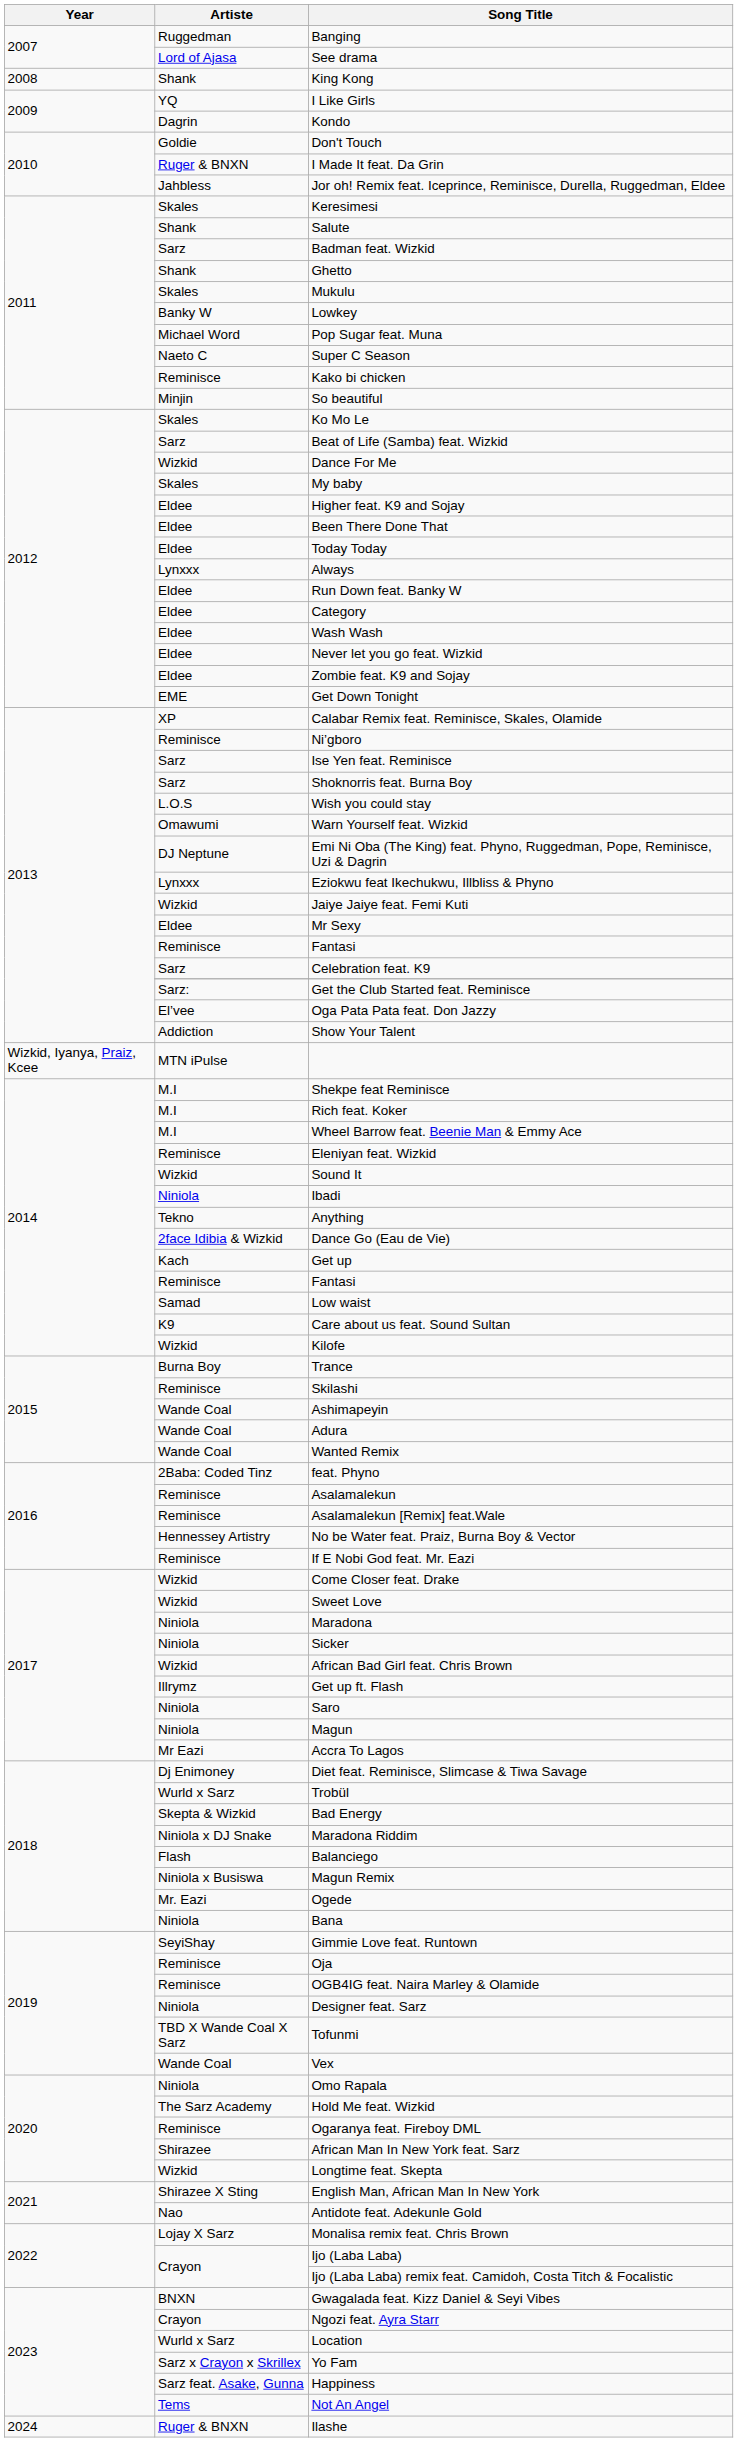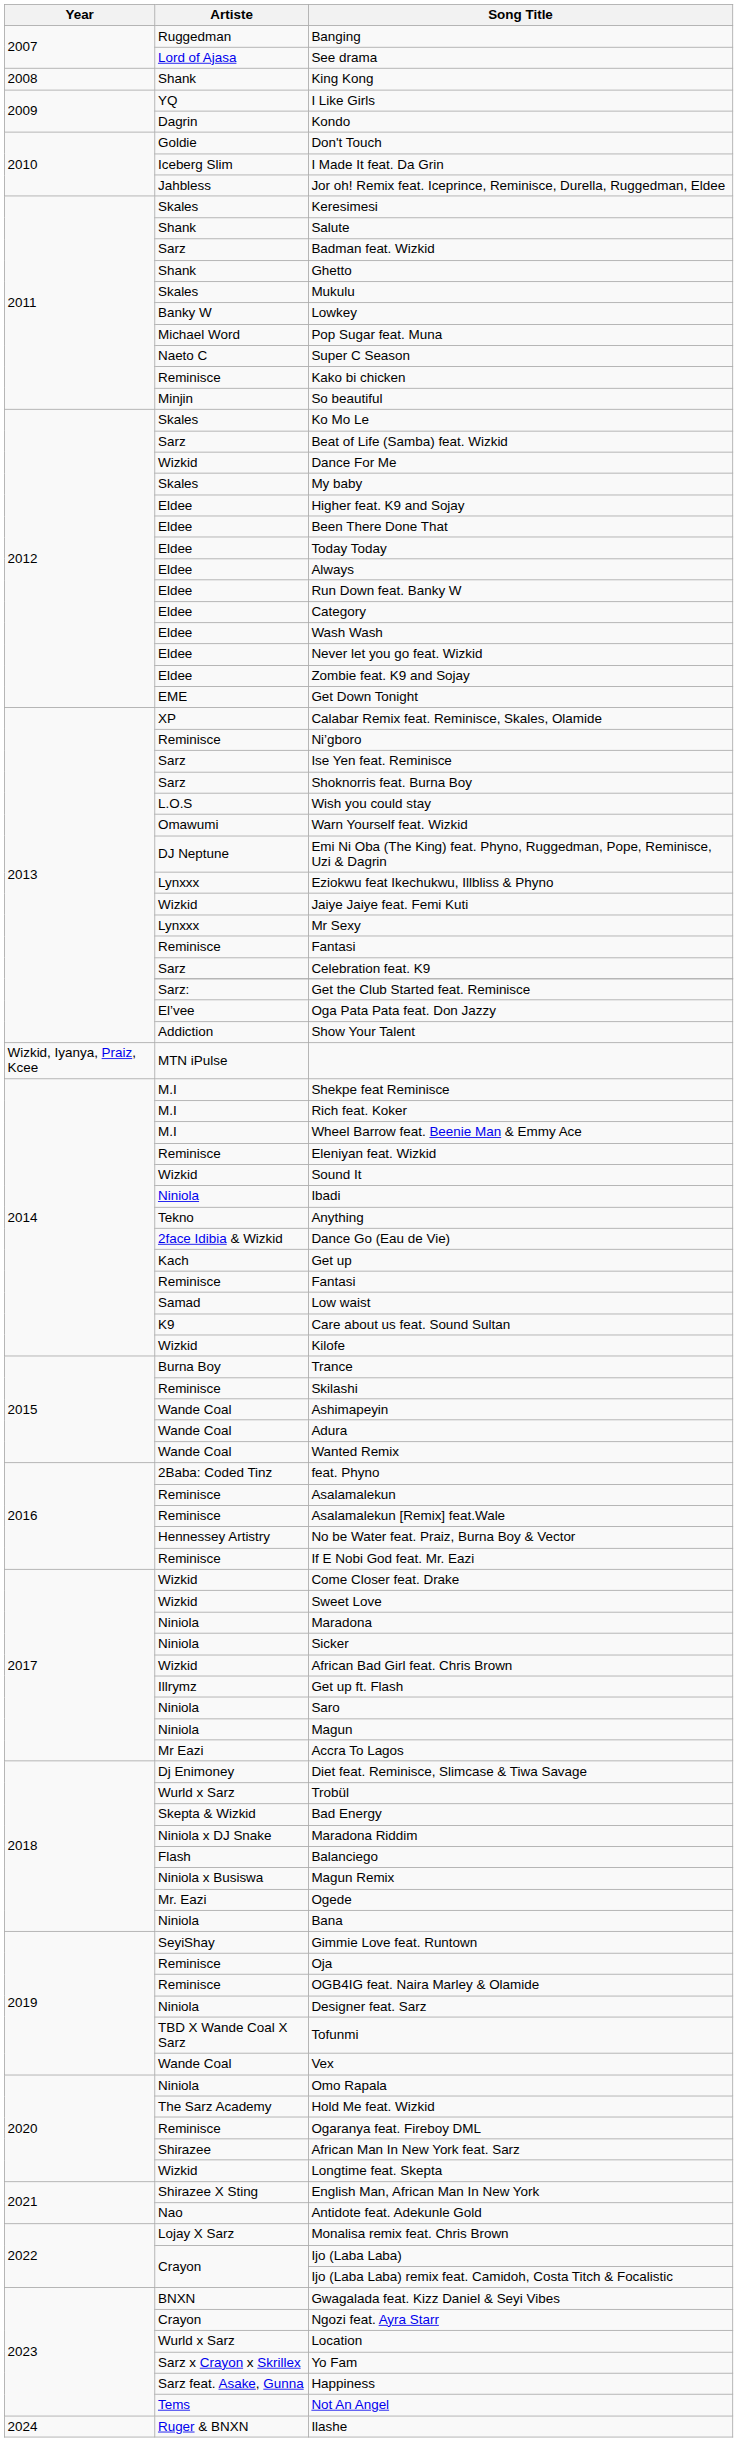(203, 164) Ruger & BNXN -> (195, 164) Iceberg Slim
(179, 569) Lynxxx -> (175, 569) Eldee
(175, 925) Eldee -> (179, 925) Lynxxx
